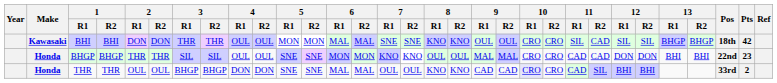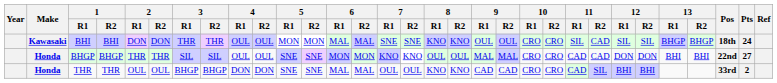(747, 41) 42 -> (747, 41) 24
(747, 55) 23 -> (747, 55) 27
(531, 70) lavender background -> (531, 70) no background
